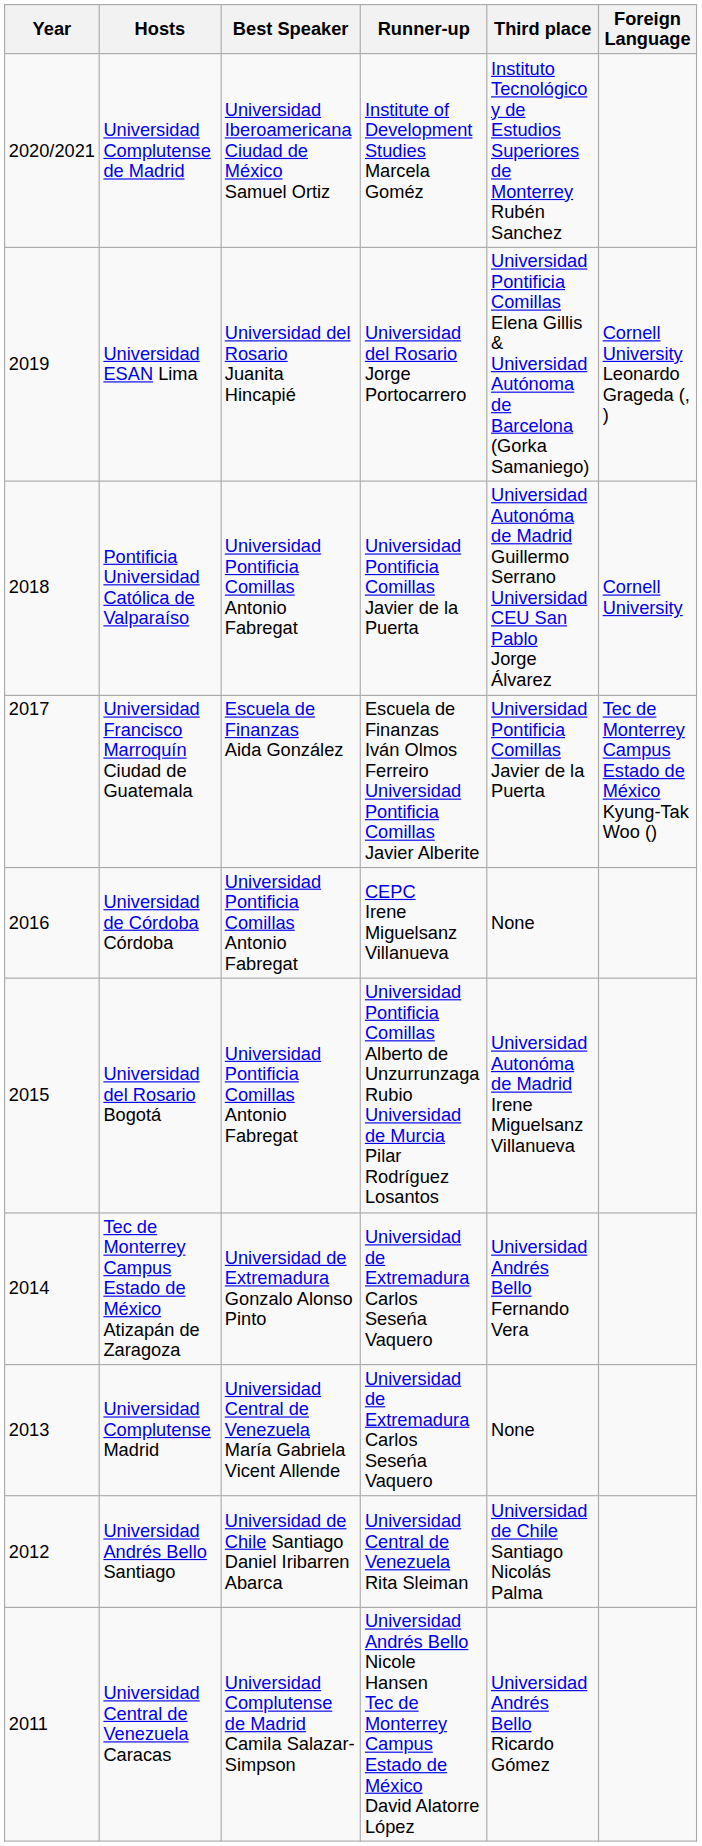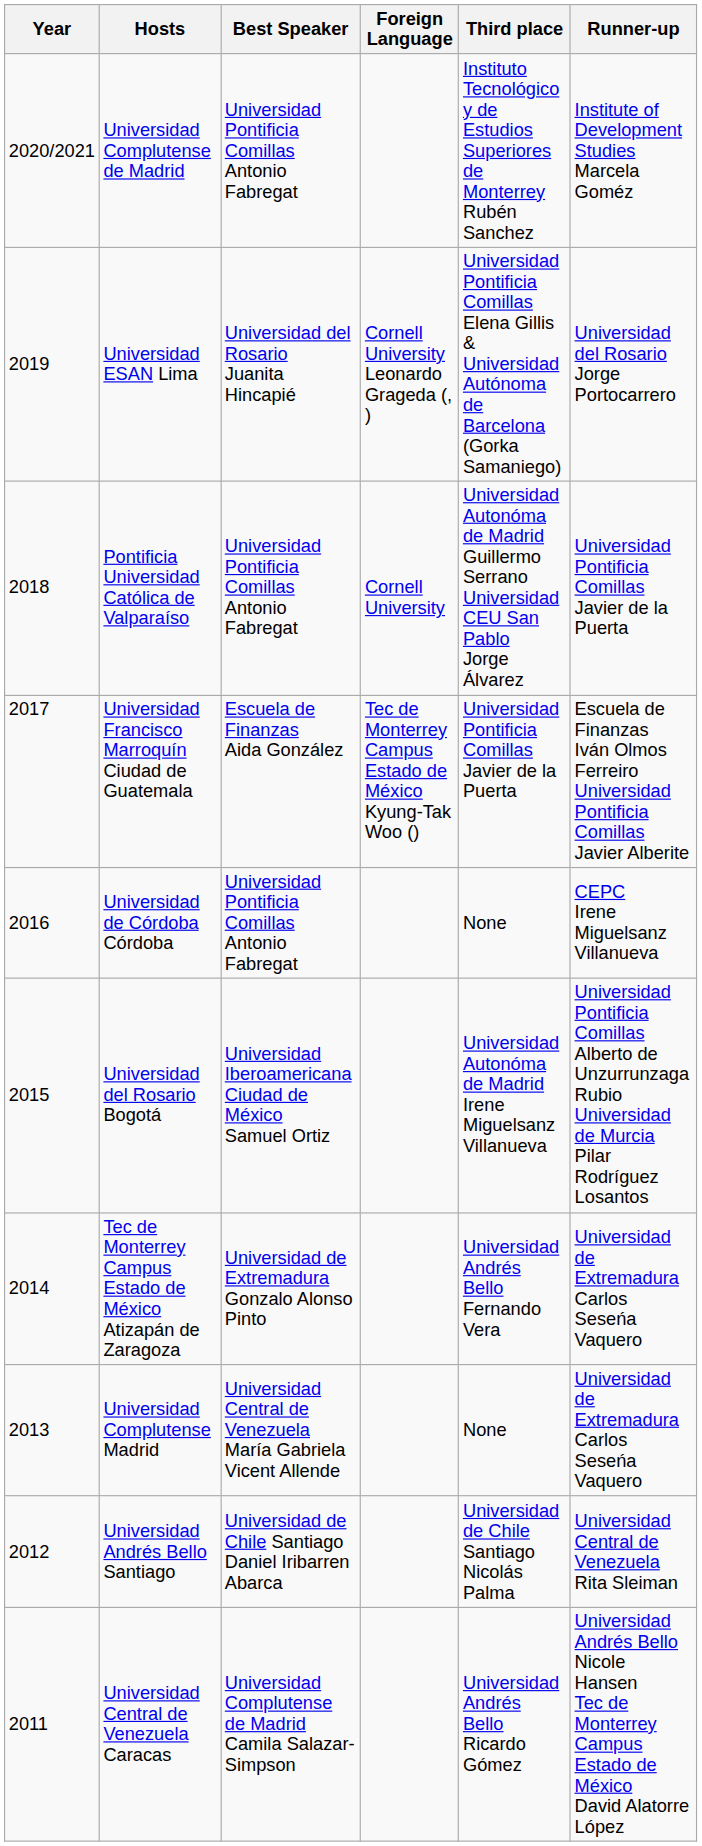columns swapped: (424, 29) <-> (647, 29)
(288, 150) Universidad Iberoamericana Ciudad de México Samuel Ortiz -> (273, 150) Universidad Pontificia Comillas Antonio Fabregat
(273, 1095) Universidad Pontificia Comillas Antonio Fabregat -> (288, 1095) Universidad Iberoamericana Ciudad de México Samuel Ortiz
